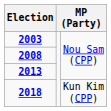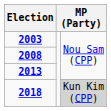(83, 93) no background -> (83, 93) lightgrey background
